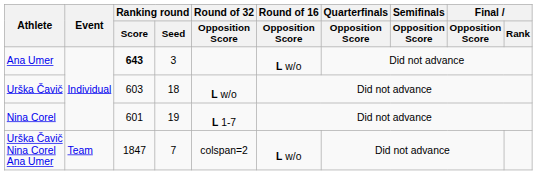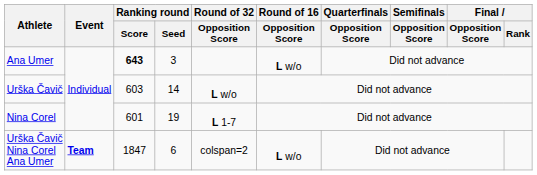(173, 89) 18 -> (173, 89) 14
(80, 151) normal -> (81, 151) bold
(173, 151) 7 -> (173, 151) 6
